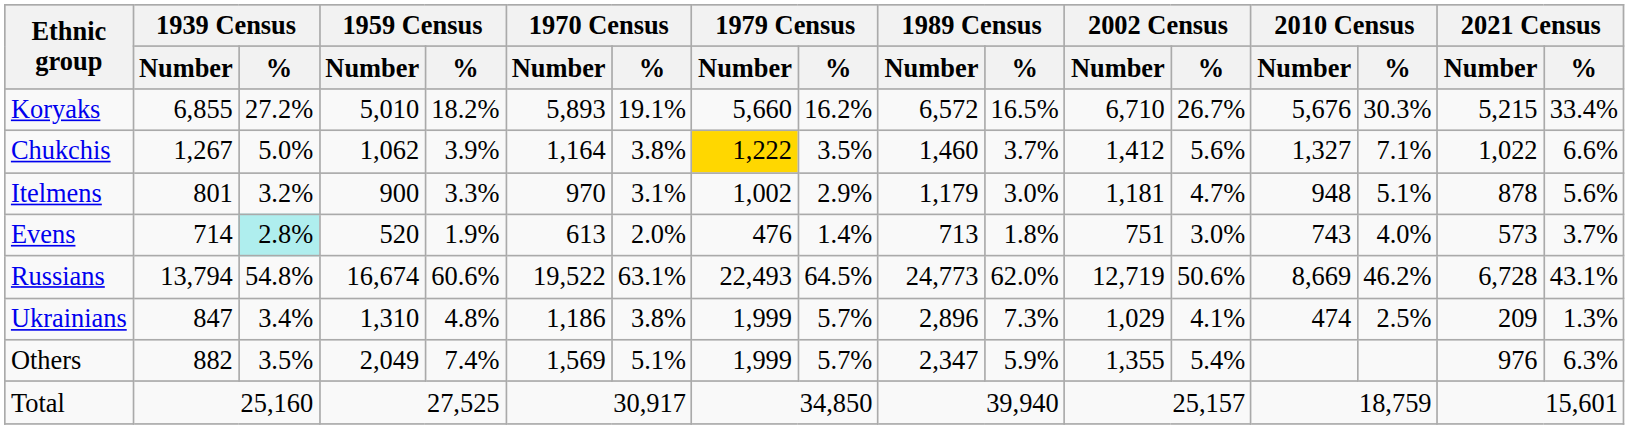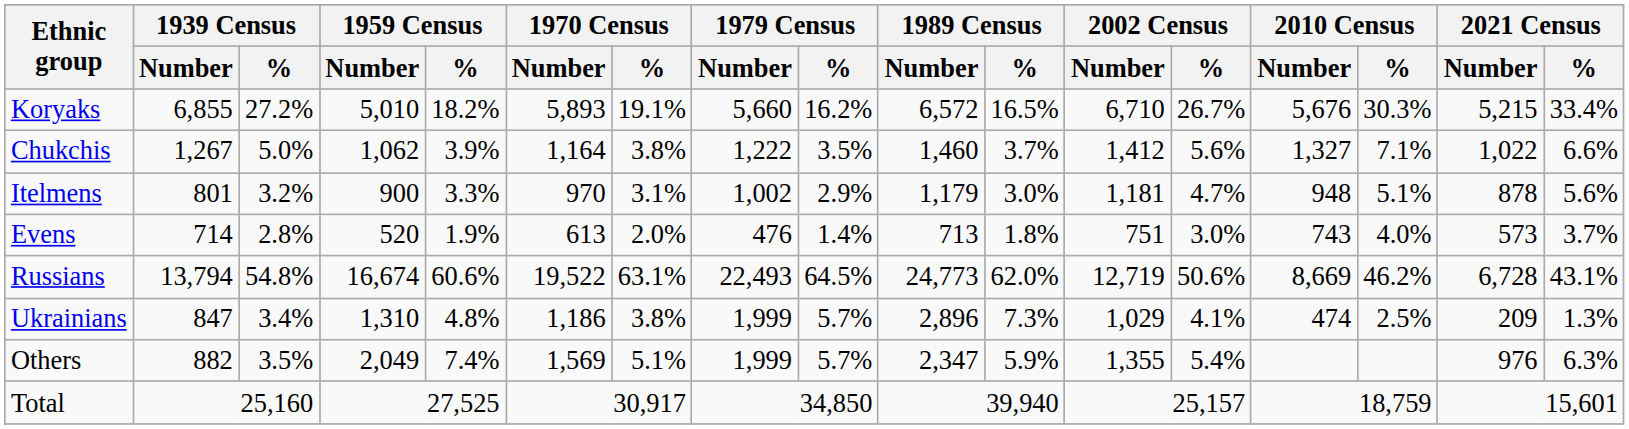(762, 151) gold background -> (762, 151) no background
(286, 234) paleturquoise background -> (286, 234) no background
